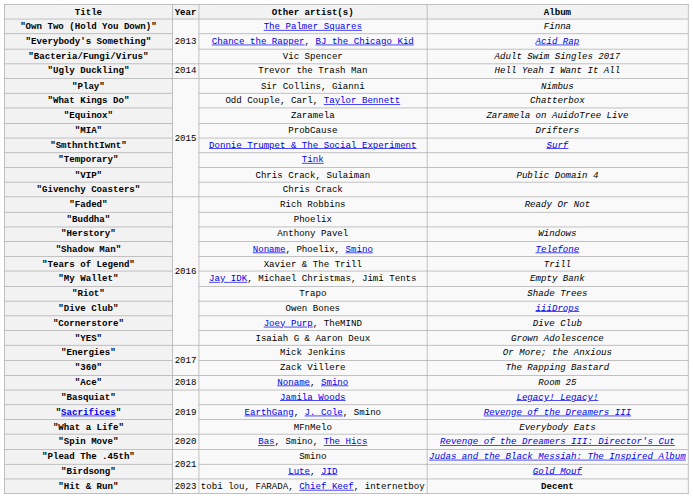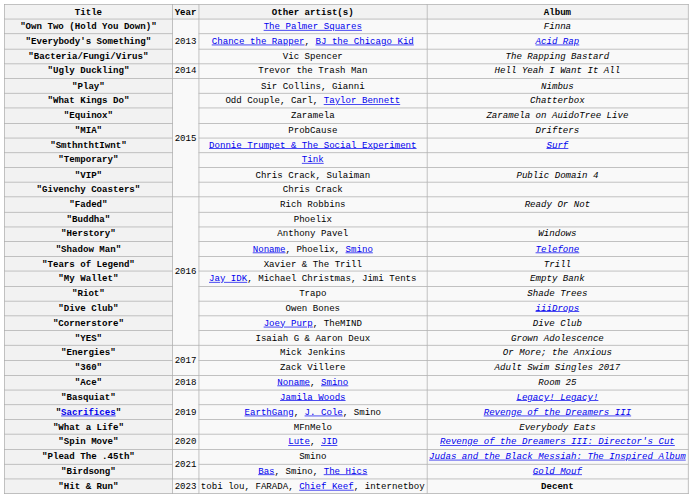(557, 56) Adult Swim Singles 2017 -> (557, 56) The Rapping Bastard
(557, 368) The Rapping Bastard -> (557, 368) Adult Swim Singles 2017
(313, 442) Bas, Smino, The Hics -> (313, 442) Lute, JID
(313, 472) Lute, JID -> (313, 472) Bas, Smino, The Hics
